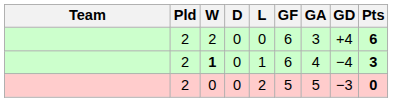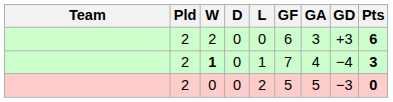(344, 39) +4 -> (344, 39) +3
(288, 62) 6 -> (288, 62) 7
